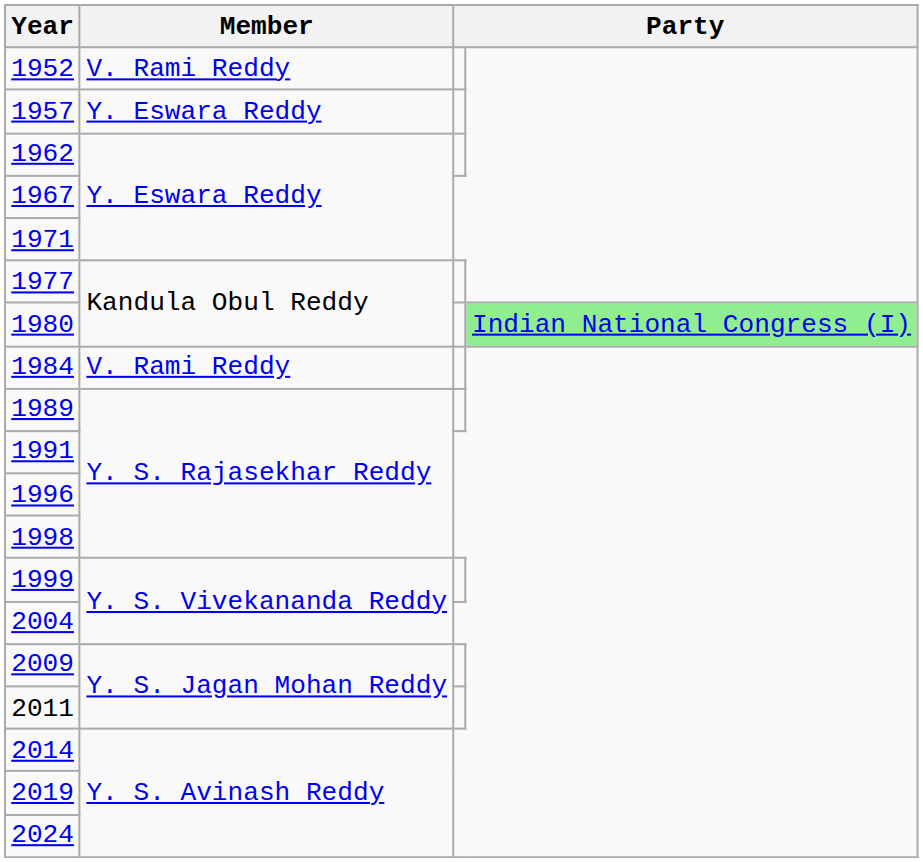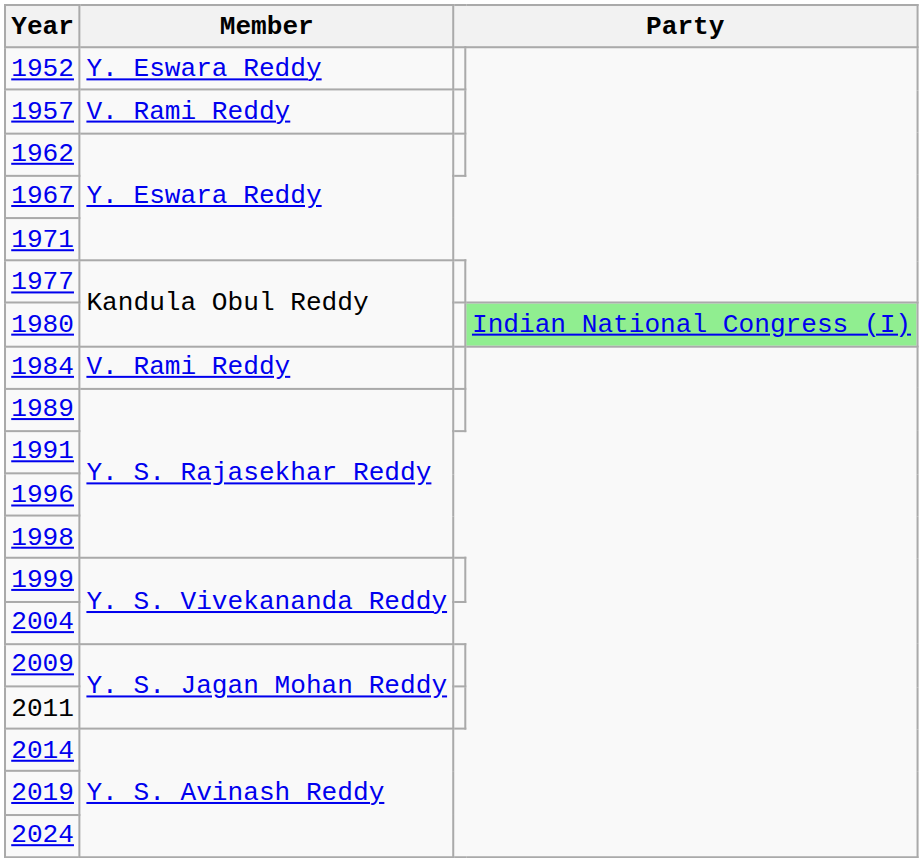(188, 69) V. Rami Reddy -> (204, 69) Y. Eswara Reddy
(204, 111) Y. Eswara Reddy -> (188, 111) V. Rami Reddy
